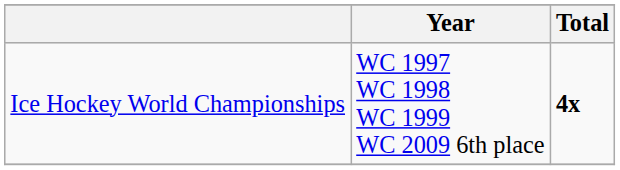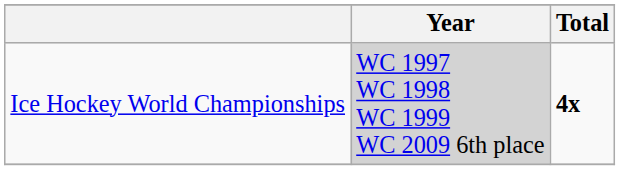(450, 103) no background -> (450, 103) lightgrey background
